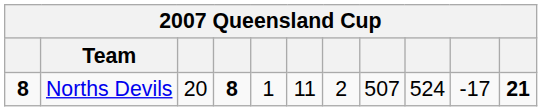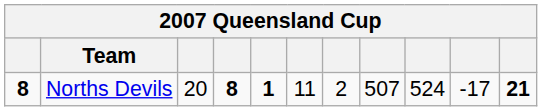(268, 88) normal -> (268, 88) bold
